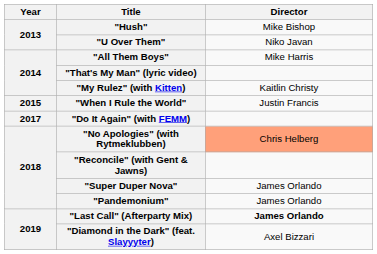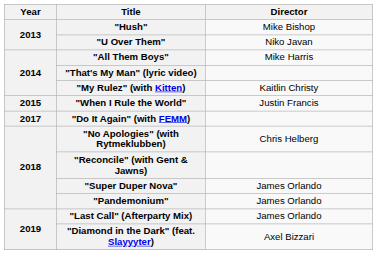(289, 139) lightsalmon background -> (289, 139) no background
(289, 216) bold -> (289, 216) normal
